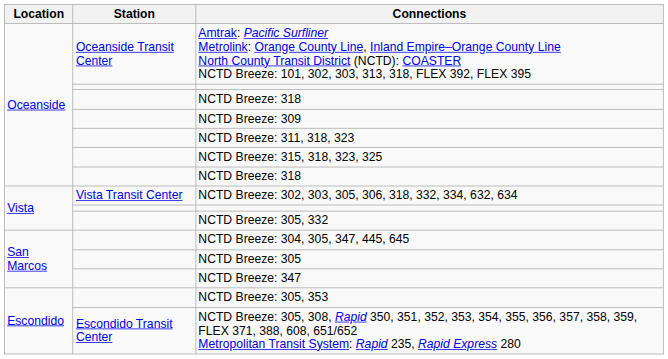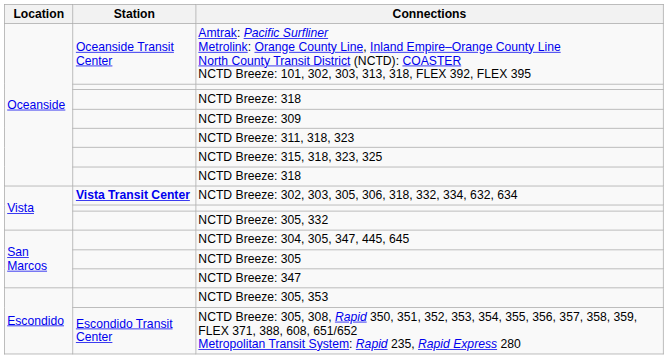(129, 195) normal -> (133, 195) bold
